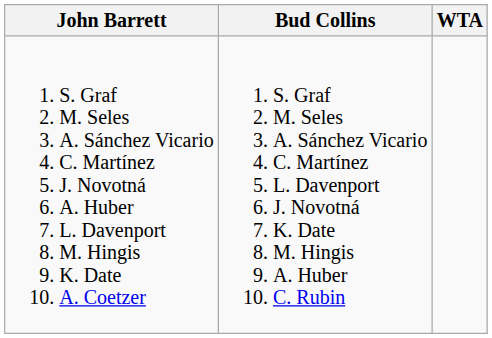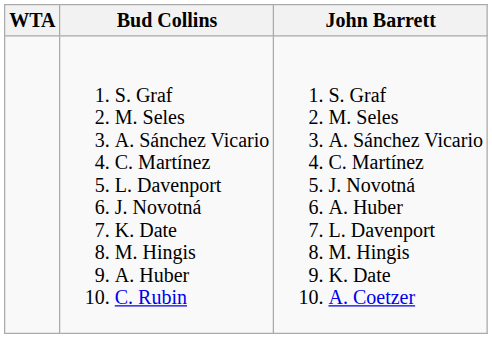columns swapped: (460, 20) <-> (111, 20)
